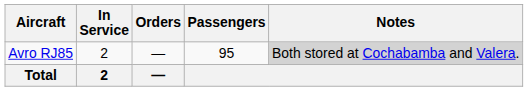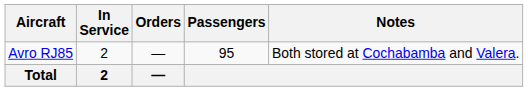(396, 53) lightgrey background -> (396, 53) no background
